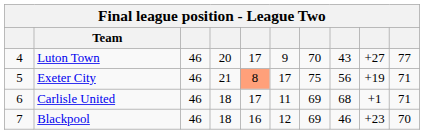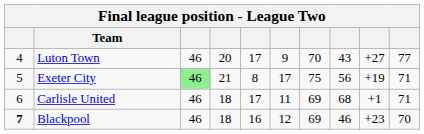(195, 78) no background -> (195, 78) lightgreen background
(255, 78) lightsalmon background -> (255, 78) no background
(19, 119) normal -> (19, 119) bold
